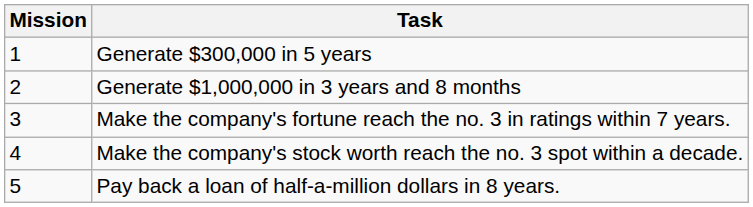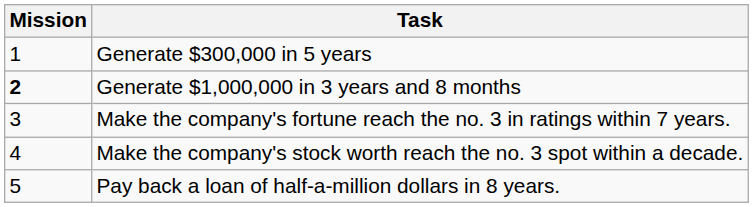(15, 86) normal -> (15, 86) bold
